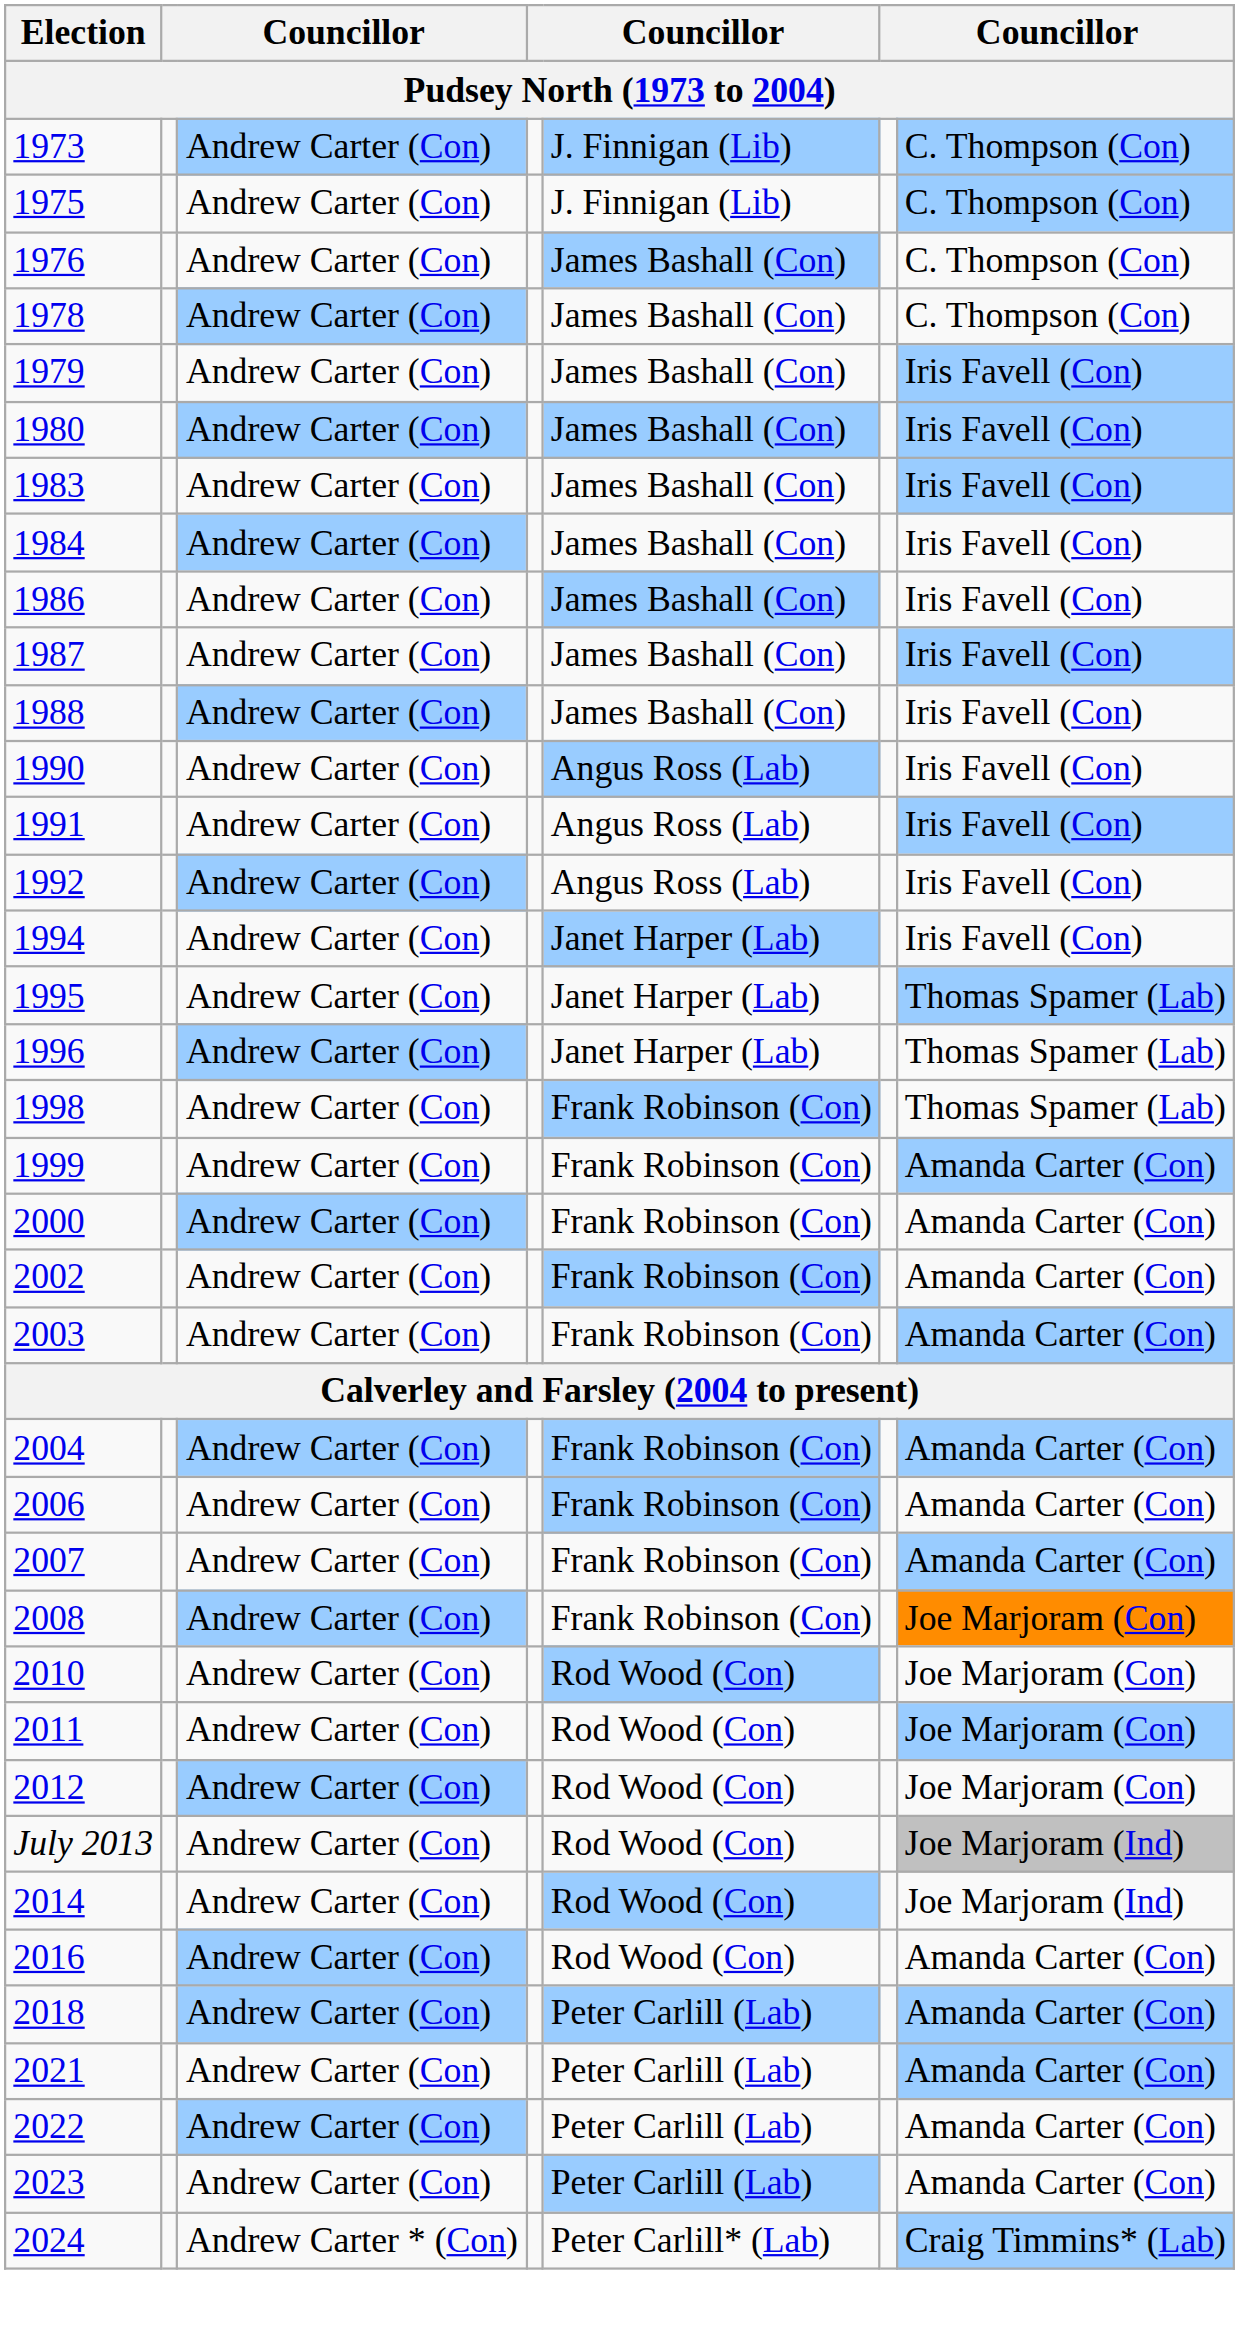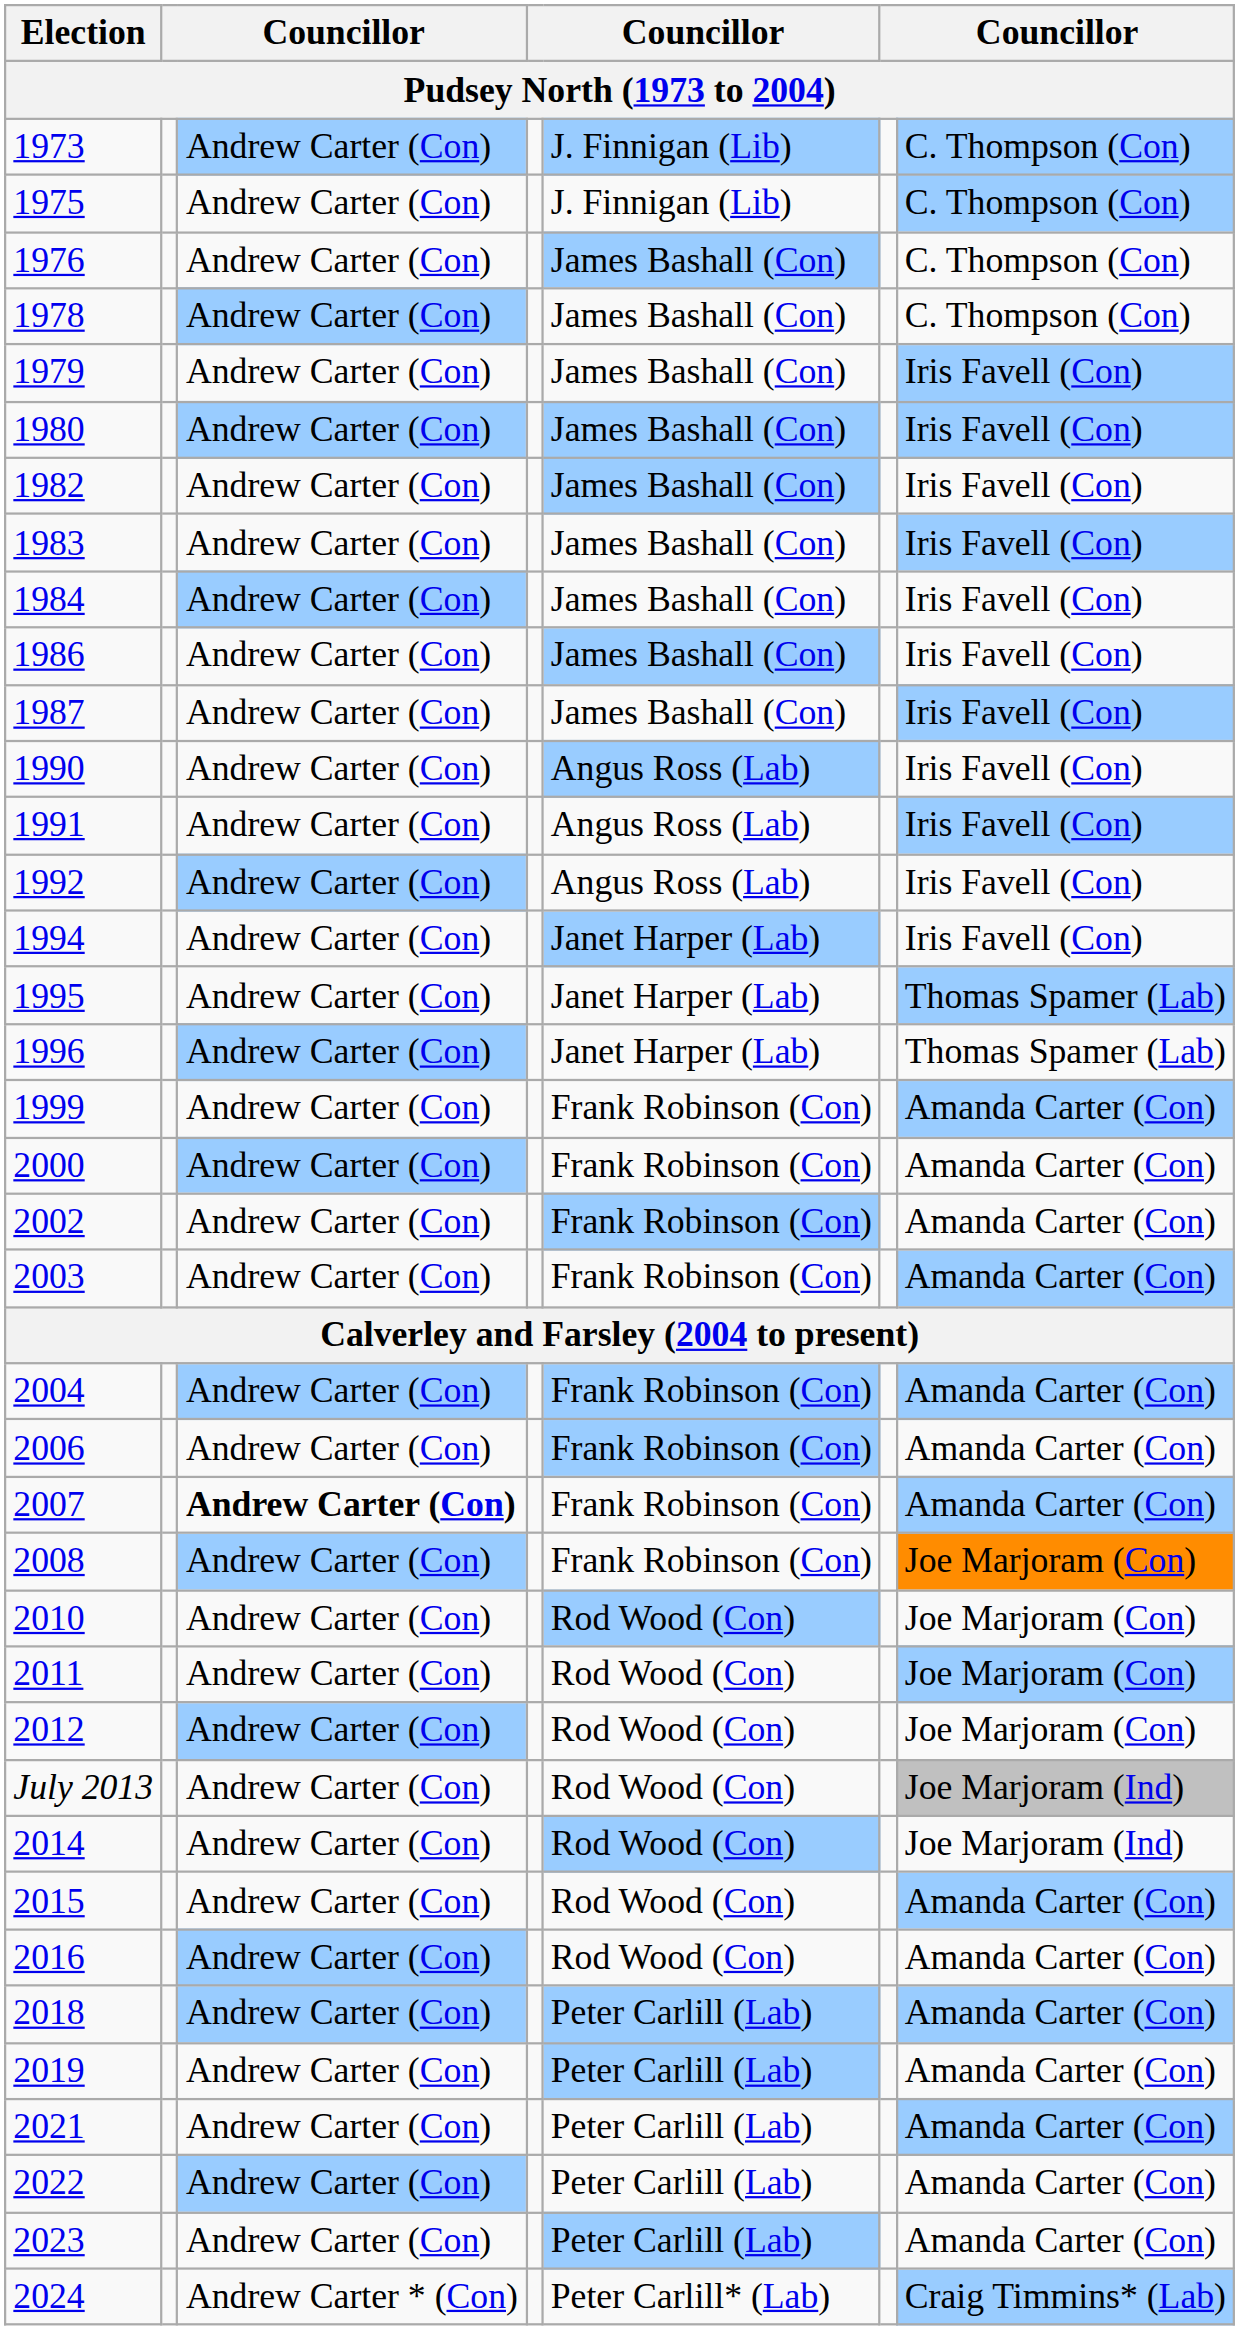+ row: (49, 485)
- row: (49, 711)
- row: (49, 1107)
(339, 1560) normal -> (351, 1504) bold
+ row: (49, 1900)
+ row: (49, 2069)
